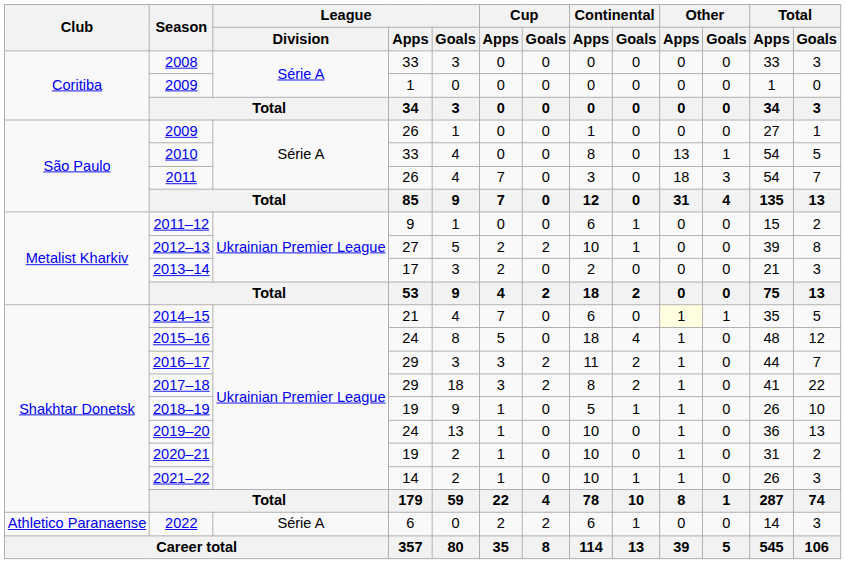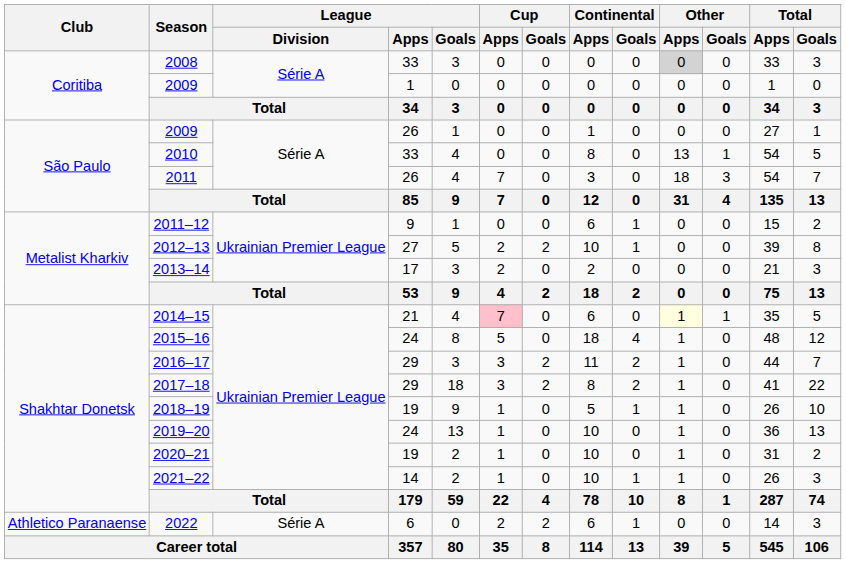(681, 62) no background -> (681, 62) lightgrey background
(501, 316) no background -> (501, 316) pink background
